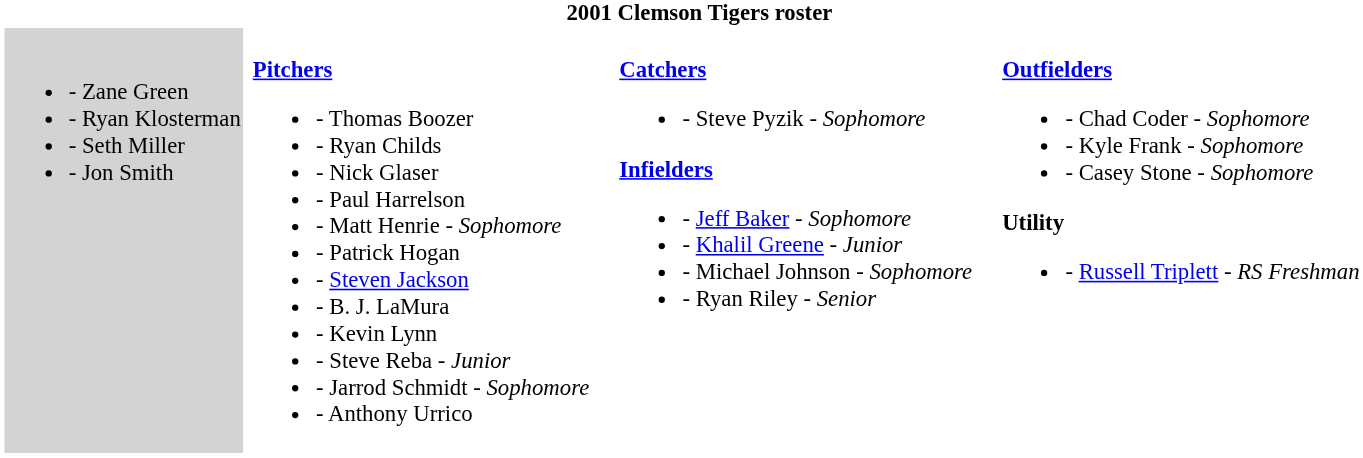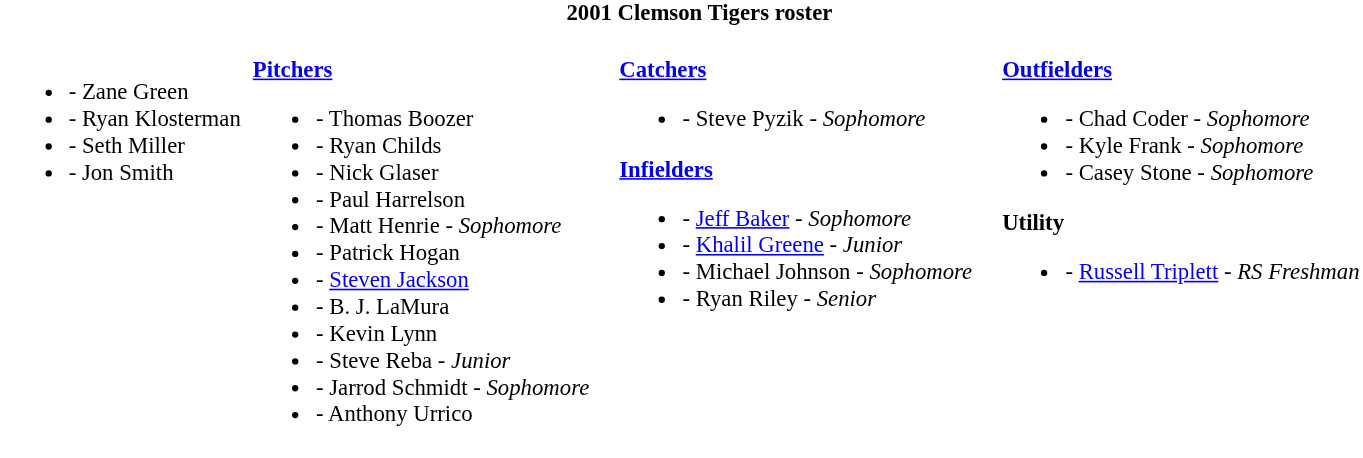(123, 133) lightgrey background -> (123, 133) no background
